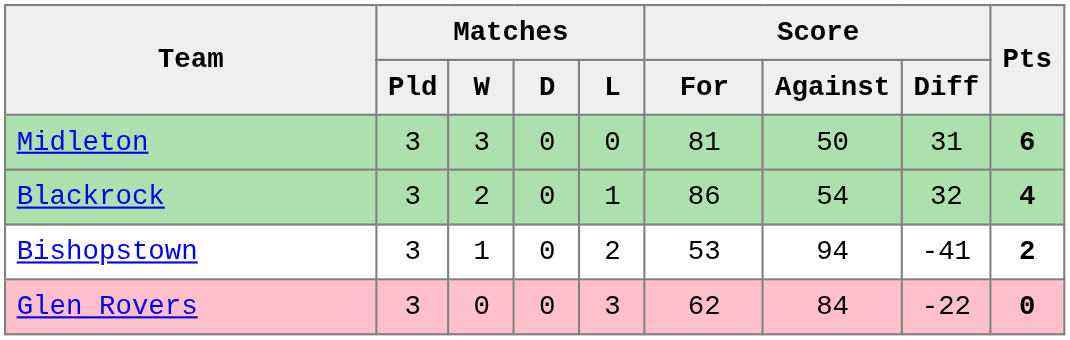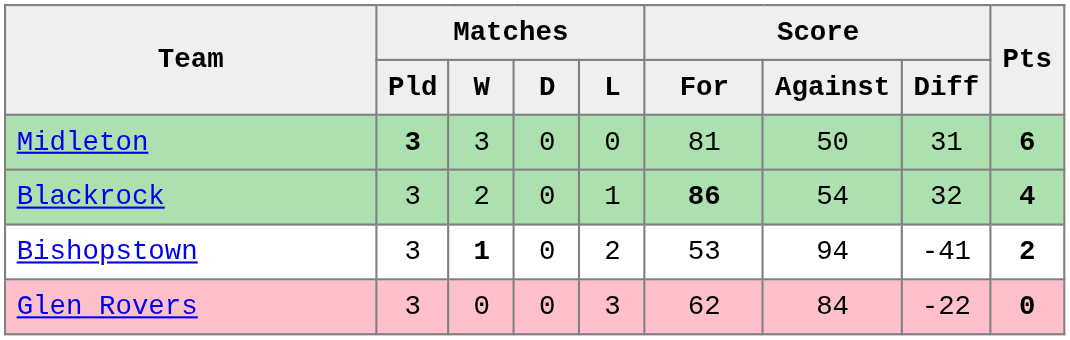(413, 142) normal -> (413, 142) bold
(704, 197) normal -> (704, 197) bold
(482, 252) normal -> (482, 252) bold
